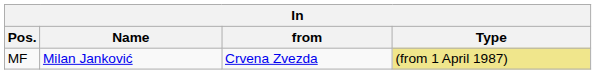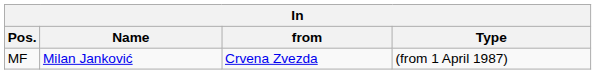(452, 59) khaki background -> (452, 59) no background
